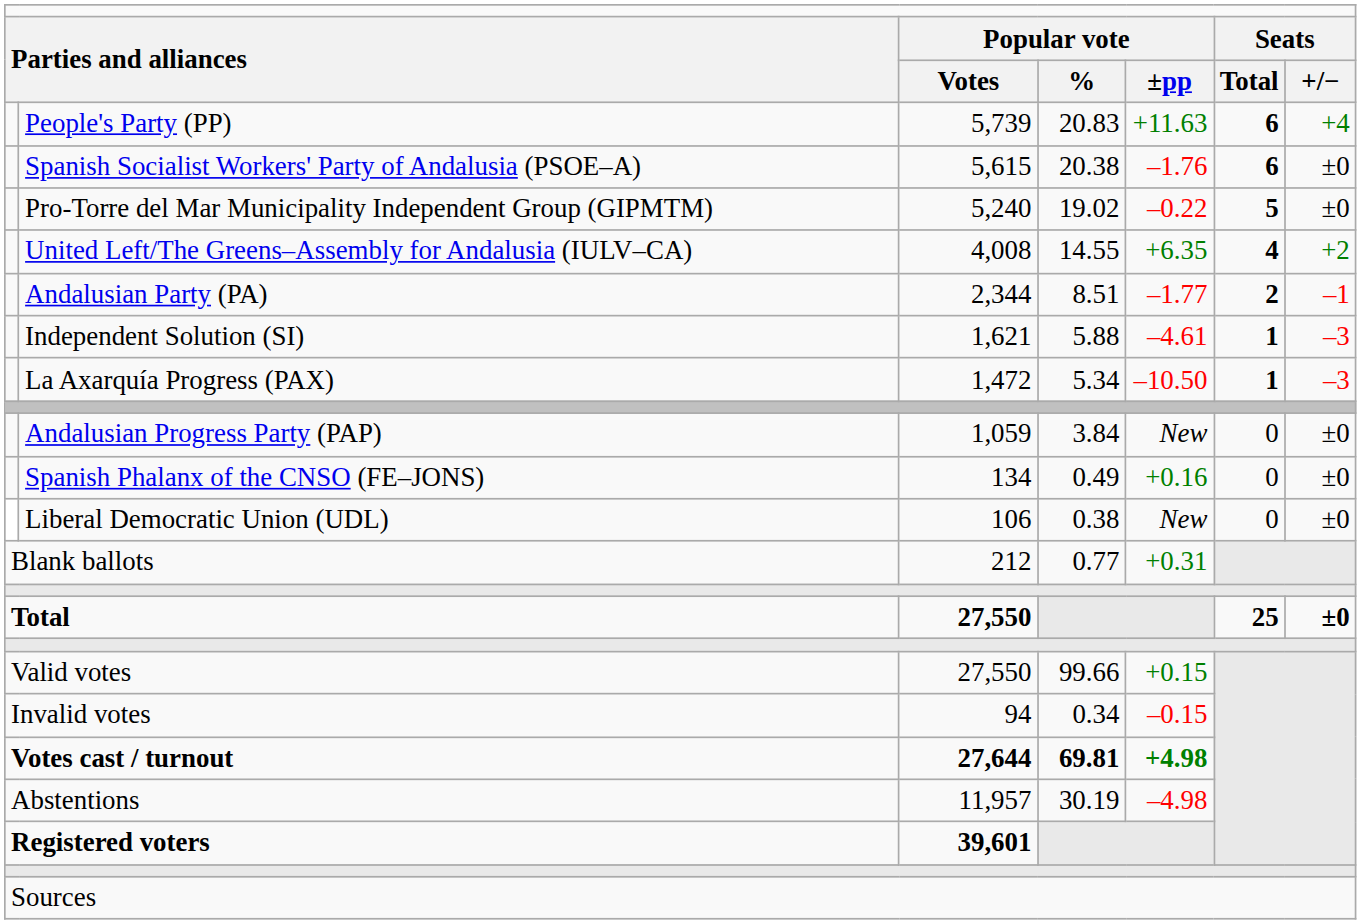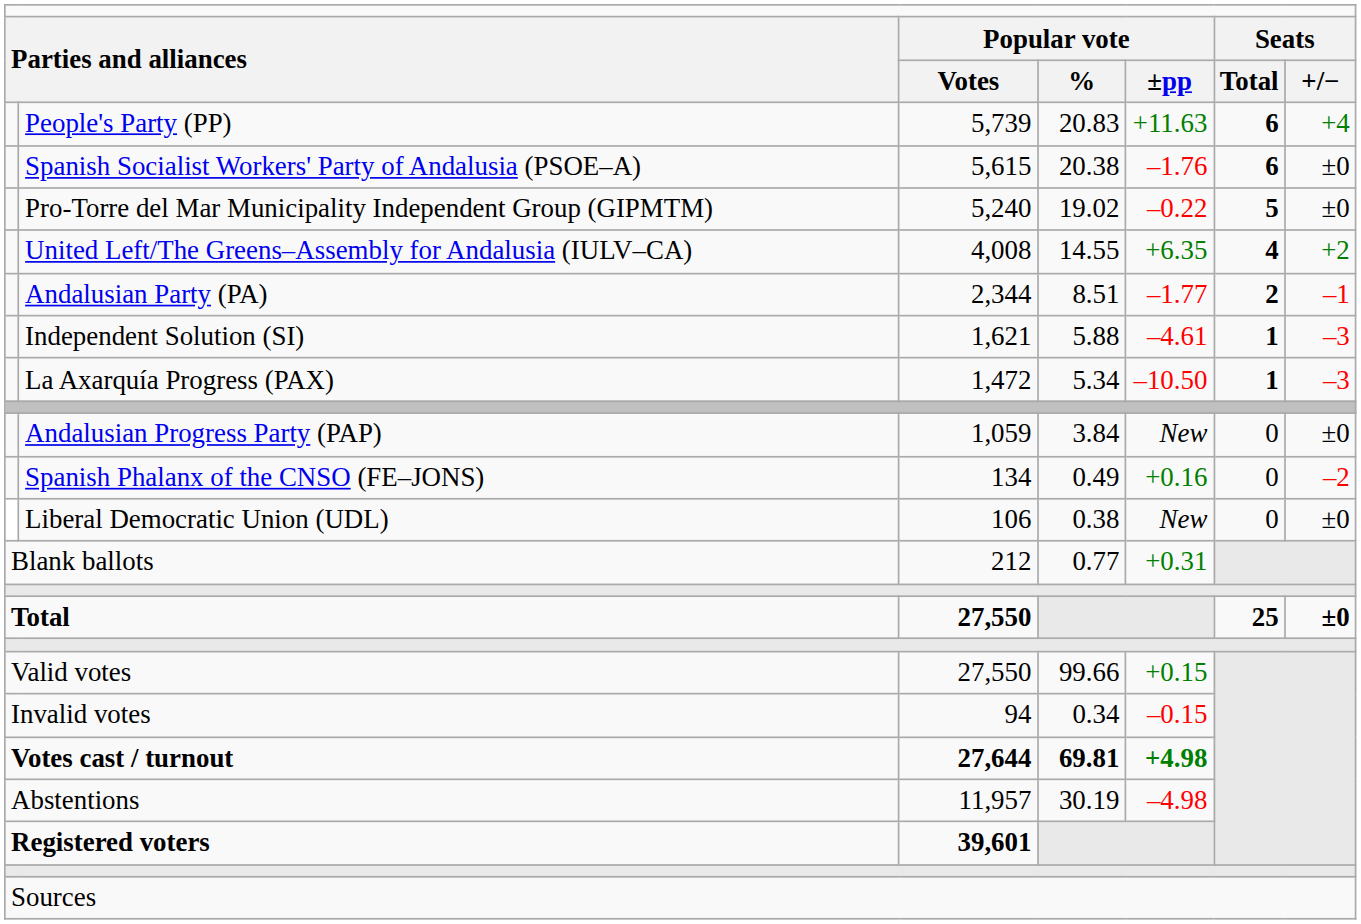(1336, 476) ±0 -> (1336, 476) –2
